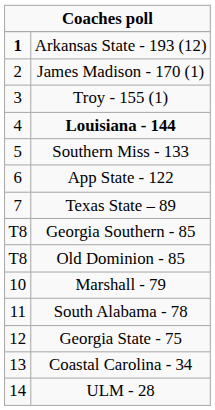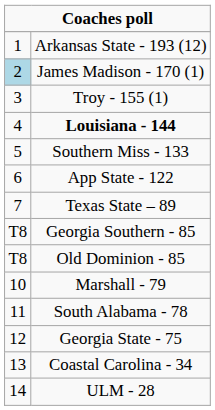(18, 45) bold -> (18, 45) normal
(18, 71) no background -> (18, 71) lightblue background
